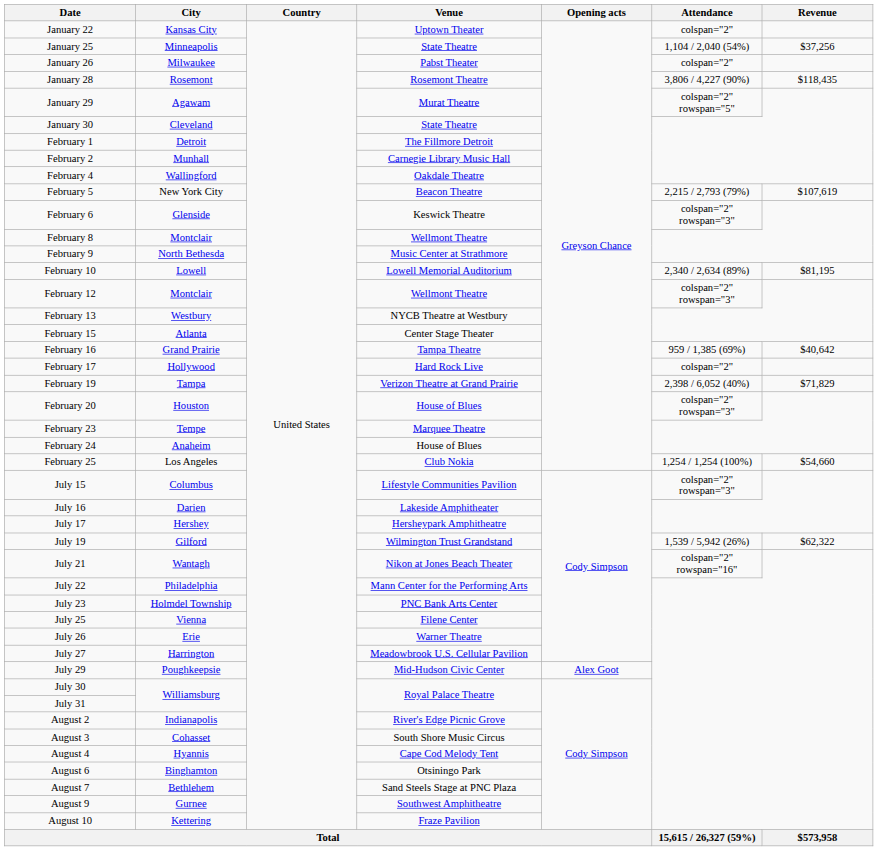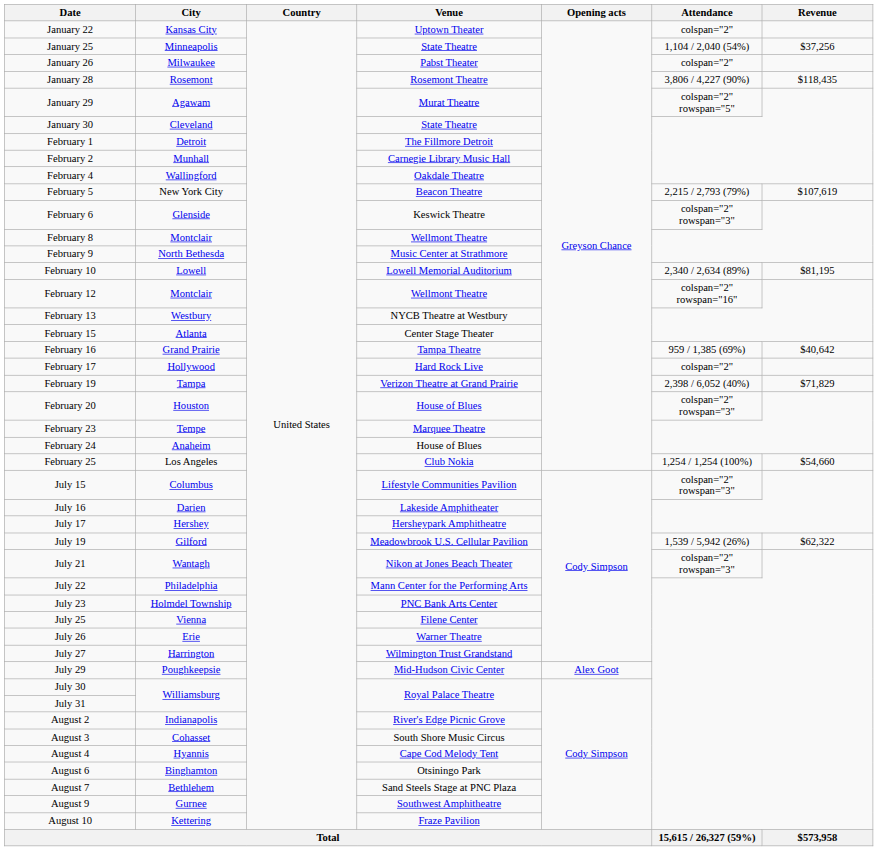(707, 293) colspan="2" rowspan="3" -> (707, 293) colspan="2" rowspan="16"
(449, 541) Wilmington Trust Grandstand -> (449, 541) Meadowbrook U.S. Cellular Pavilion
(707, 563) colspan="2" rowspan="16" -> (707, 563) colspan="2" rowspan="3"
(449, 653) Meadowbrook U.S. Cellular Pavilion -> (449, 653) Wilmington Trust Grandstand
